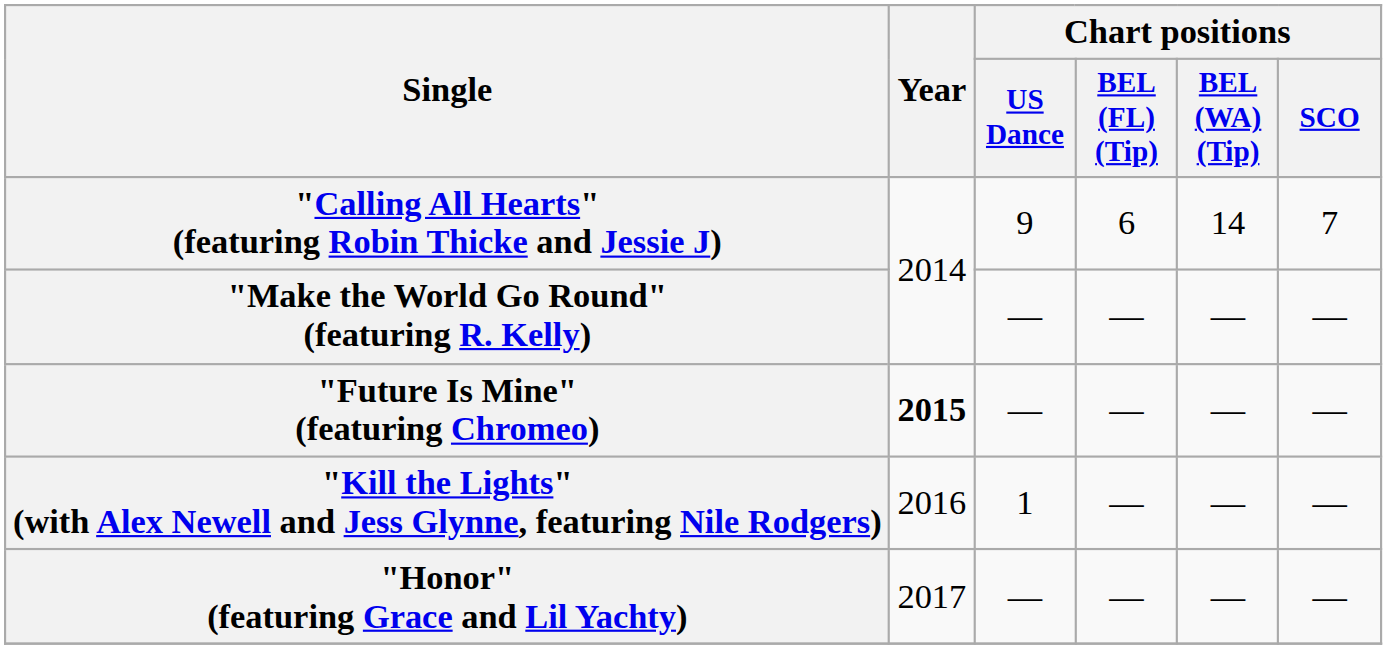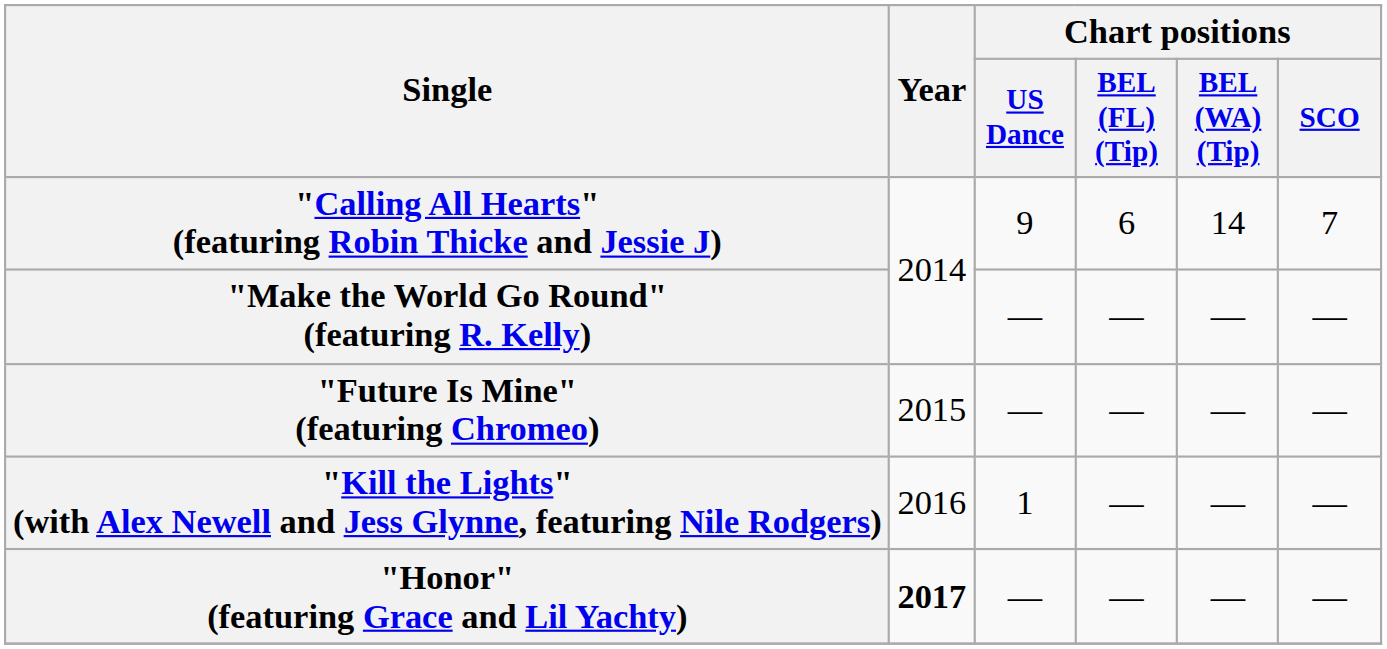(932, 409) bold -> (932, 409) normal
(932, 595) normal -> (932, 595) bold
